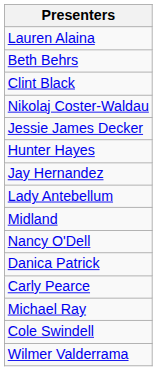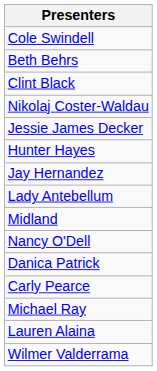(51, 38) Lauren Alaina -> (51, 38) Cole Swindell
(51, 331) Cole Swindell -> (51, 331) Lauren Alaina
